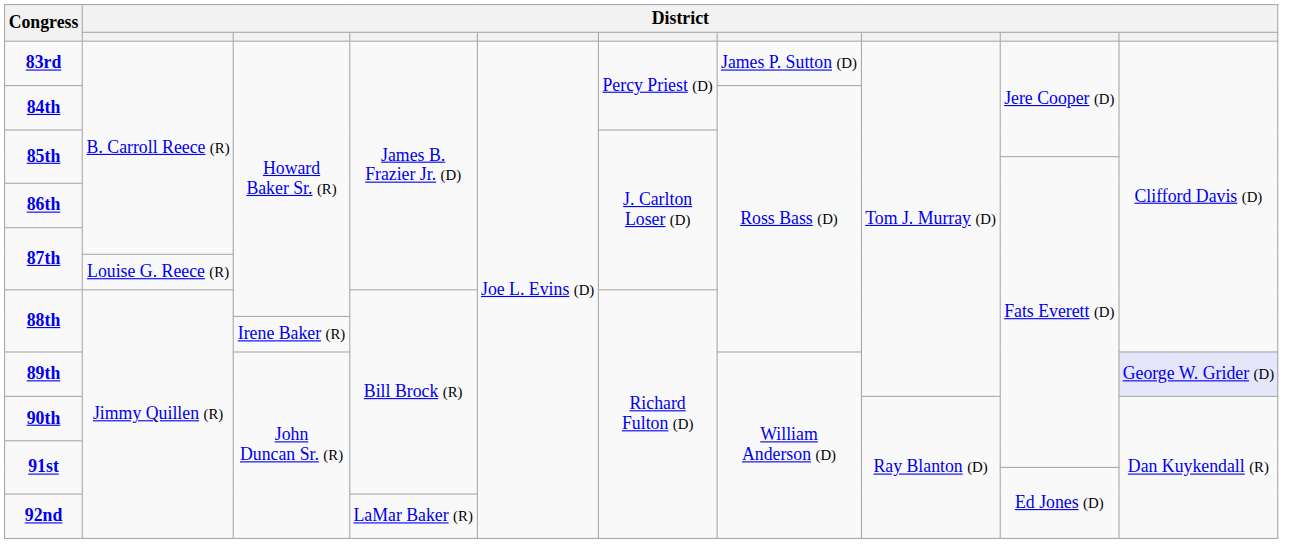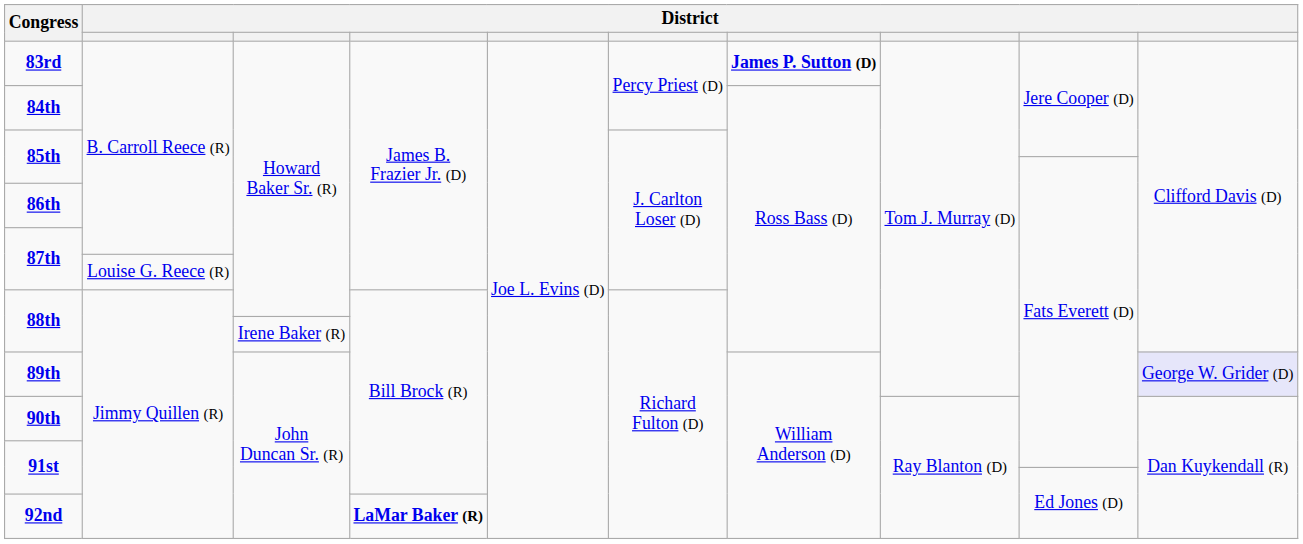(789, 63) normal -> (804, 63) bold
(413, 515) normal -> (418, 515) bold
